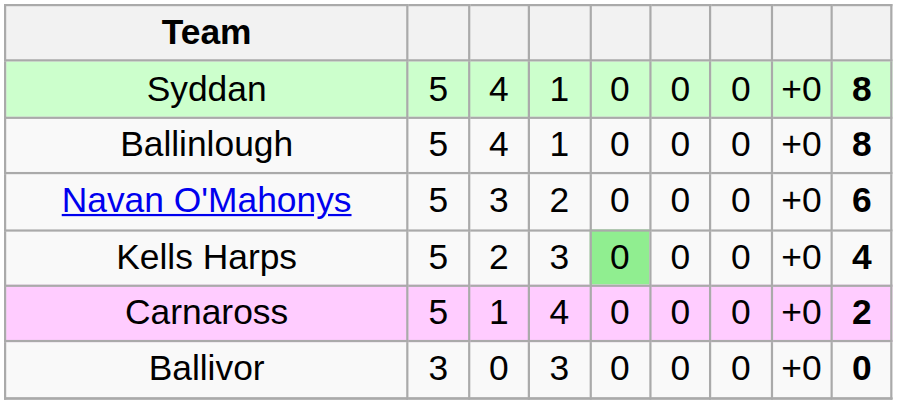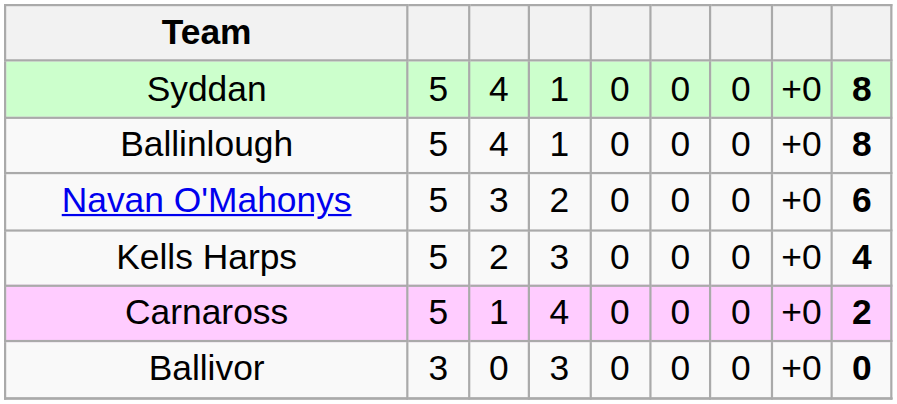(620, 256) lightgreen background -> (620, 256) no background
